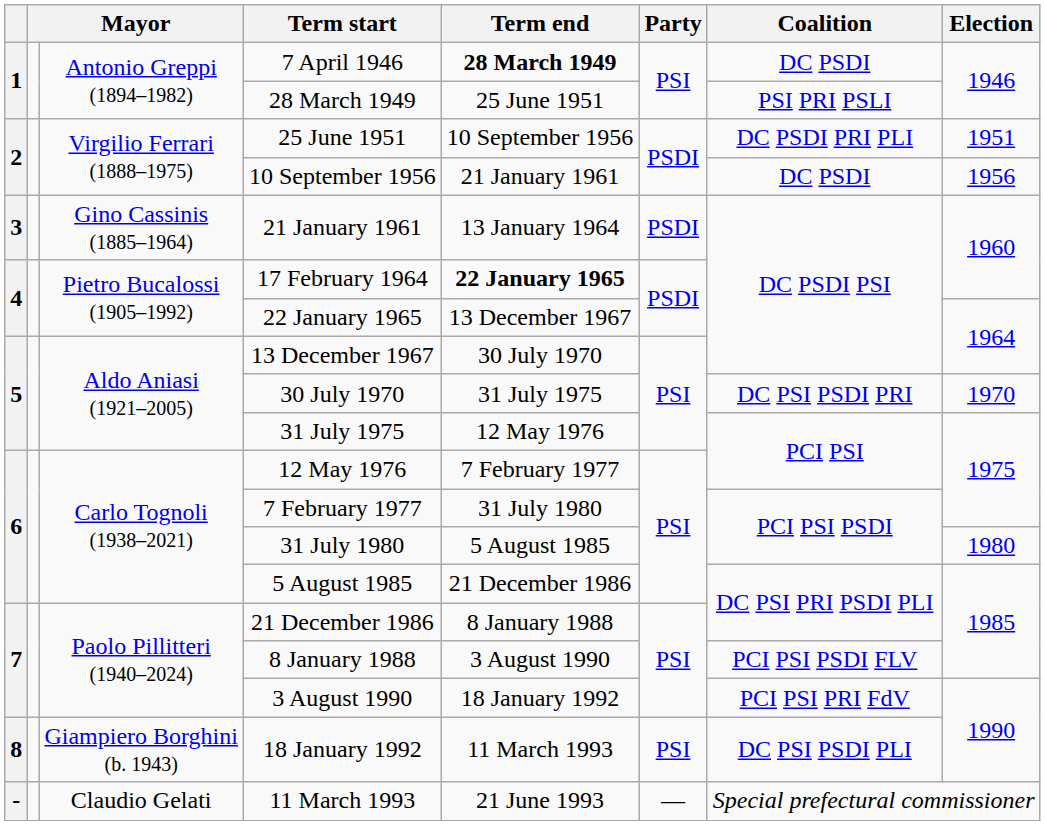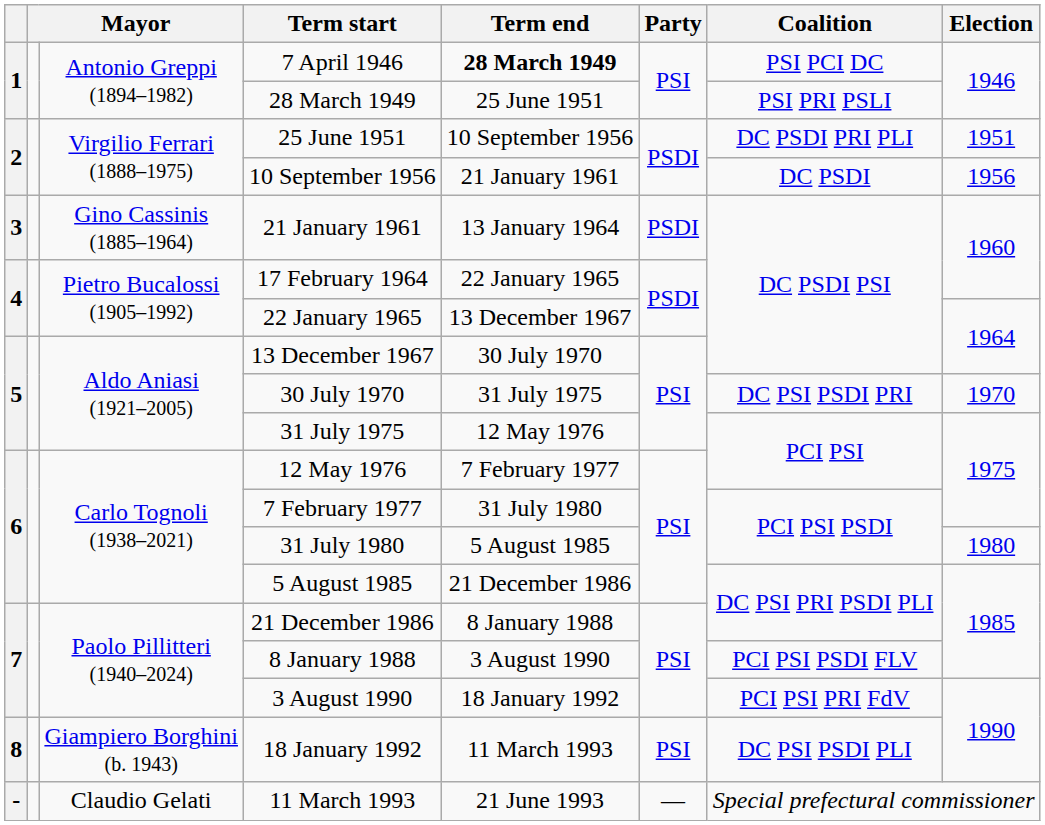(825, 61) DC PSDI -> (825, 61) PSI PCI DC
(540, 278) bold -> (540, 278) normal
